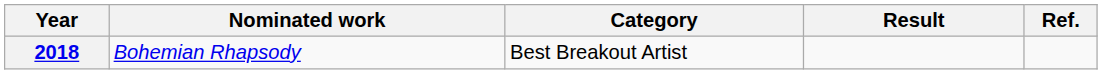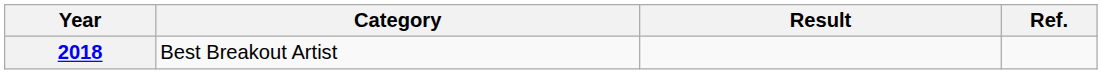- column: (307, 20)
